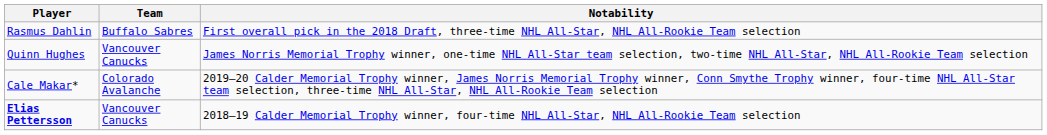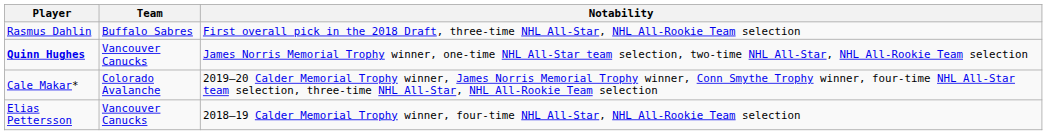(46, 55) normal -> (46, 55) bold
(39, 115) bold -> (39, 115) normal
